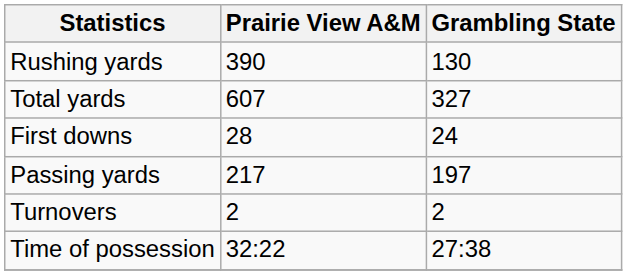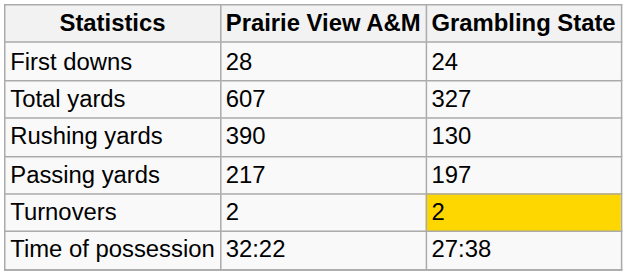rows swapped: (71, 136) <-> (86, 61)
(438, 212) no background -> (438, 212) gold background
